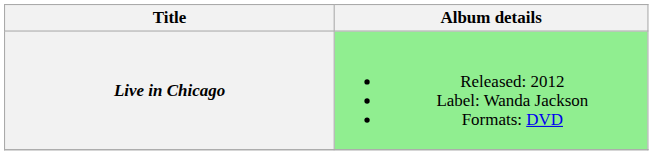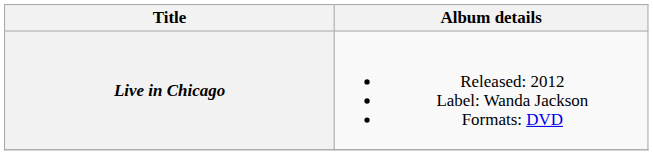(491, 100) lightgreen background -> (491, 100) no background
